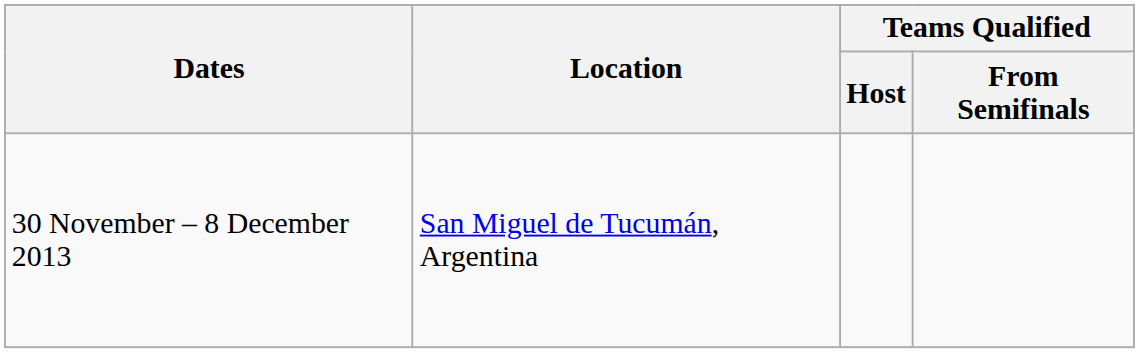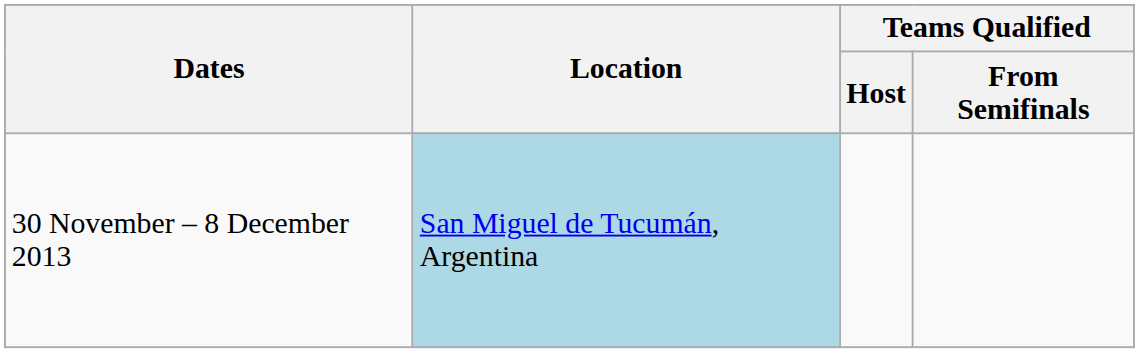(569, 239) no background -> (569, 239) lightblue background
